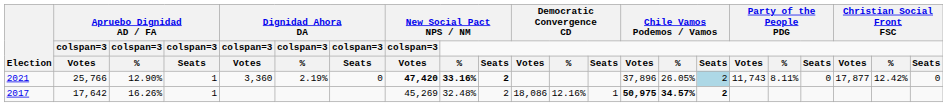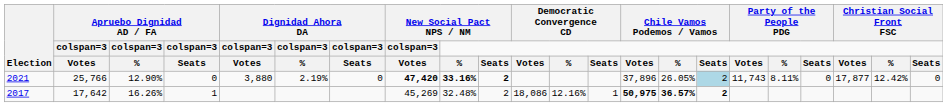(214, 79) 1 -> (214, 79) 0
(258, 79) 3,360 -> (258, 79) 3,880
(678, 94) 34.57% -> (678, 94) 36.57%
